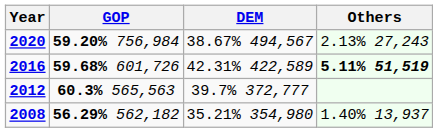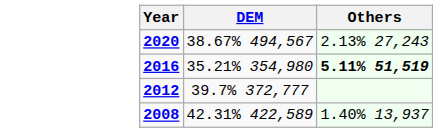- column: (116, 18)
(250, 66) 42.31% 422,589 -> (250, 66) 35.21% 354,980
(250, 115) 35.21% 354,980 -> (250, 115) 42.31% 422,589
